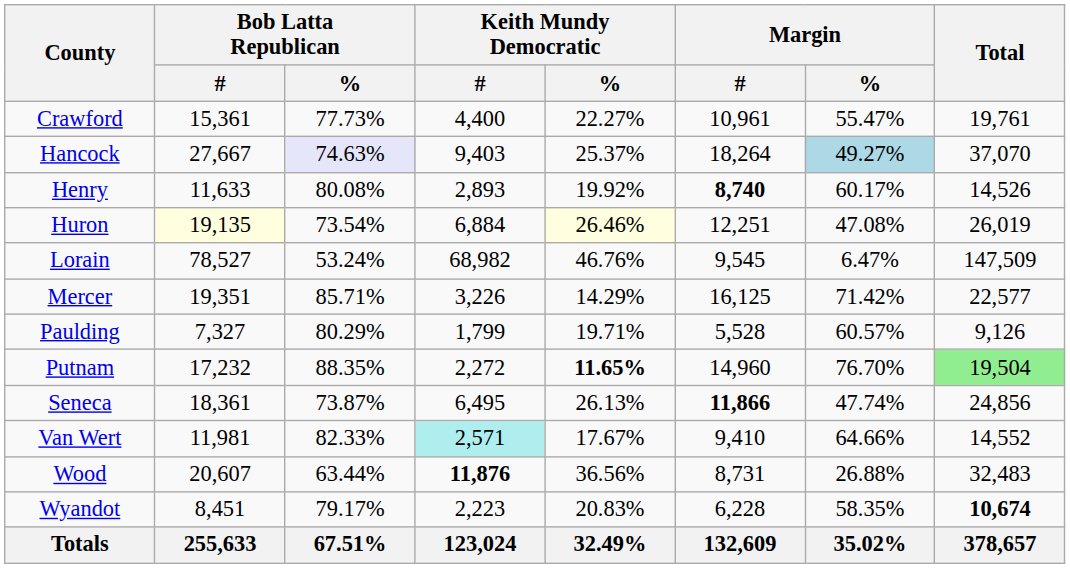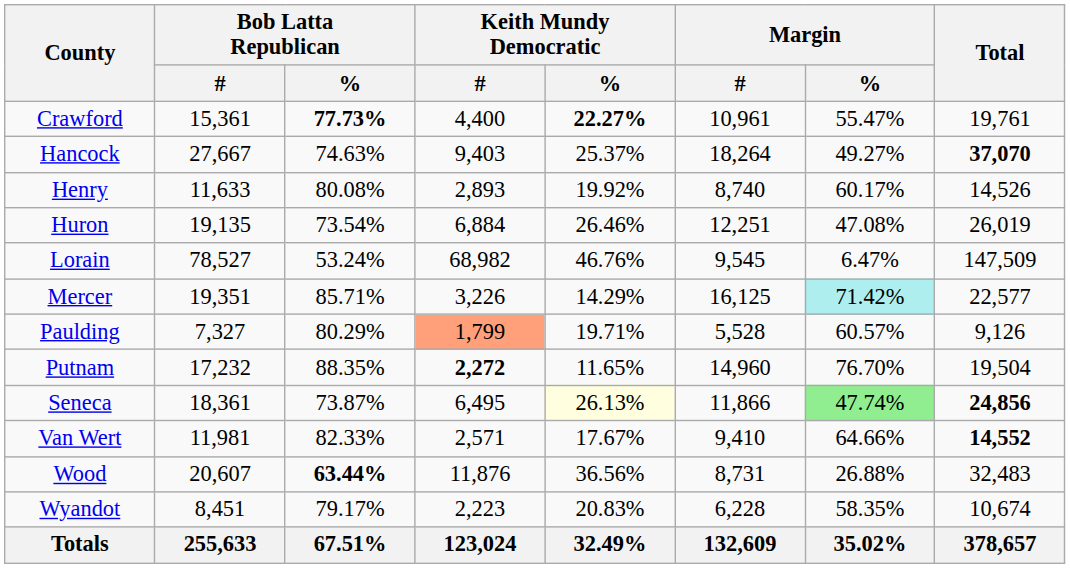(350, 118) normal -> (350, 118) bold
(610, 118) normal -> (610, 118) bold
(350, 154) lavender background -> (350, 154) no background
(870, 154) lightblue background -> (870, 154) no background
(1000, 154) normal -> (1000, 154) bold
(740, 189) bold -> (740, 189) normal
(220, 225) lightyellow background -> (220, 225) no background
(610, 225) lightyellow background -> (610, 225) no background
(870, 296) no background -> (870, 296) paleturquoise background
(480, 331) no background -> (480, 331) lightsalmon background
(480, 367) normal -> (480, 367) bold
(610, 367) bold -> (610, 367) normal
(1000, 367) lightgreen background -> (1000, 367) no background
(610, 402) no background -> (610, 402) lightyellow background
(740, 402) bold -> (740, 402) normal
(870, 402) no background -> (870, 402) lightgreen background
(1000, 402) normal -> (1000, 402) bold
(480, 438) paleturquoise background -> (480, 438) no background
(1000, 438) normal -> (1000, 438) bold
(350, 473) normal -> (350, 473) bold
(480, 473) bold -> (480, 473) normal
(1000, 509) bold -> (1000, 509) normal
